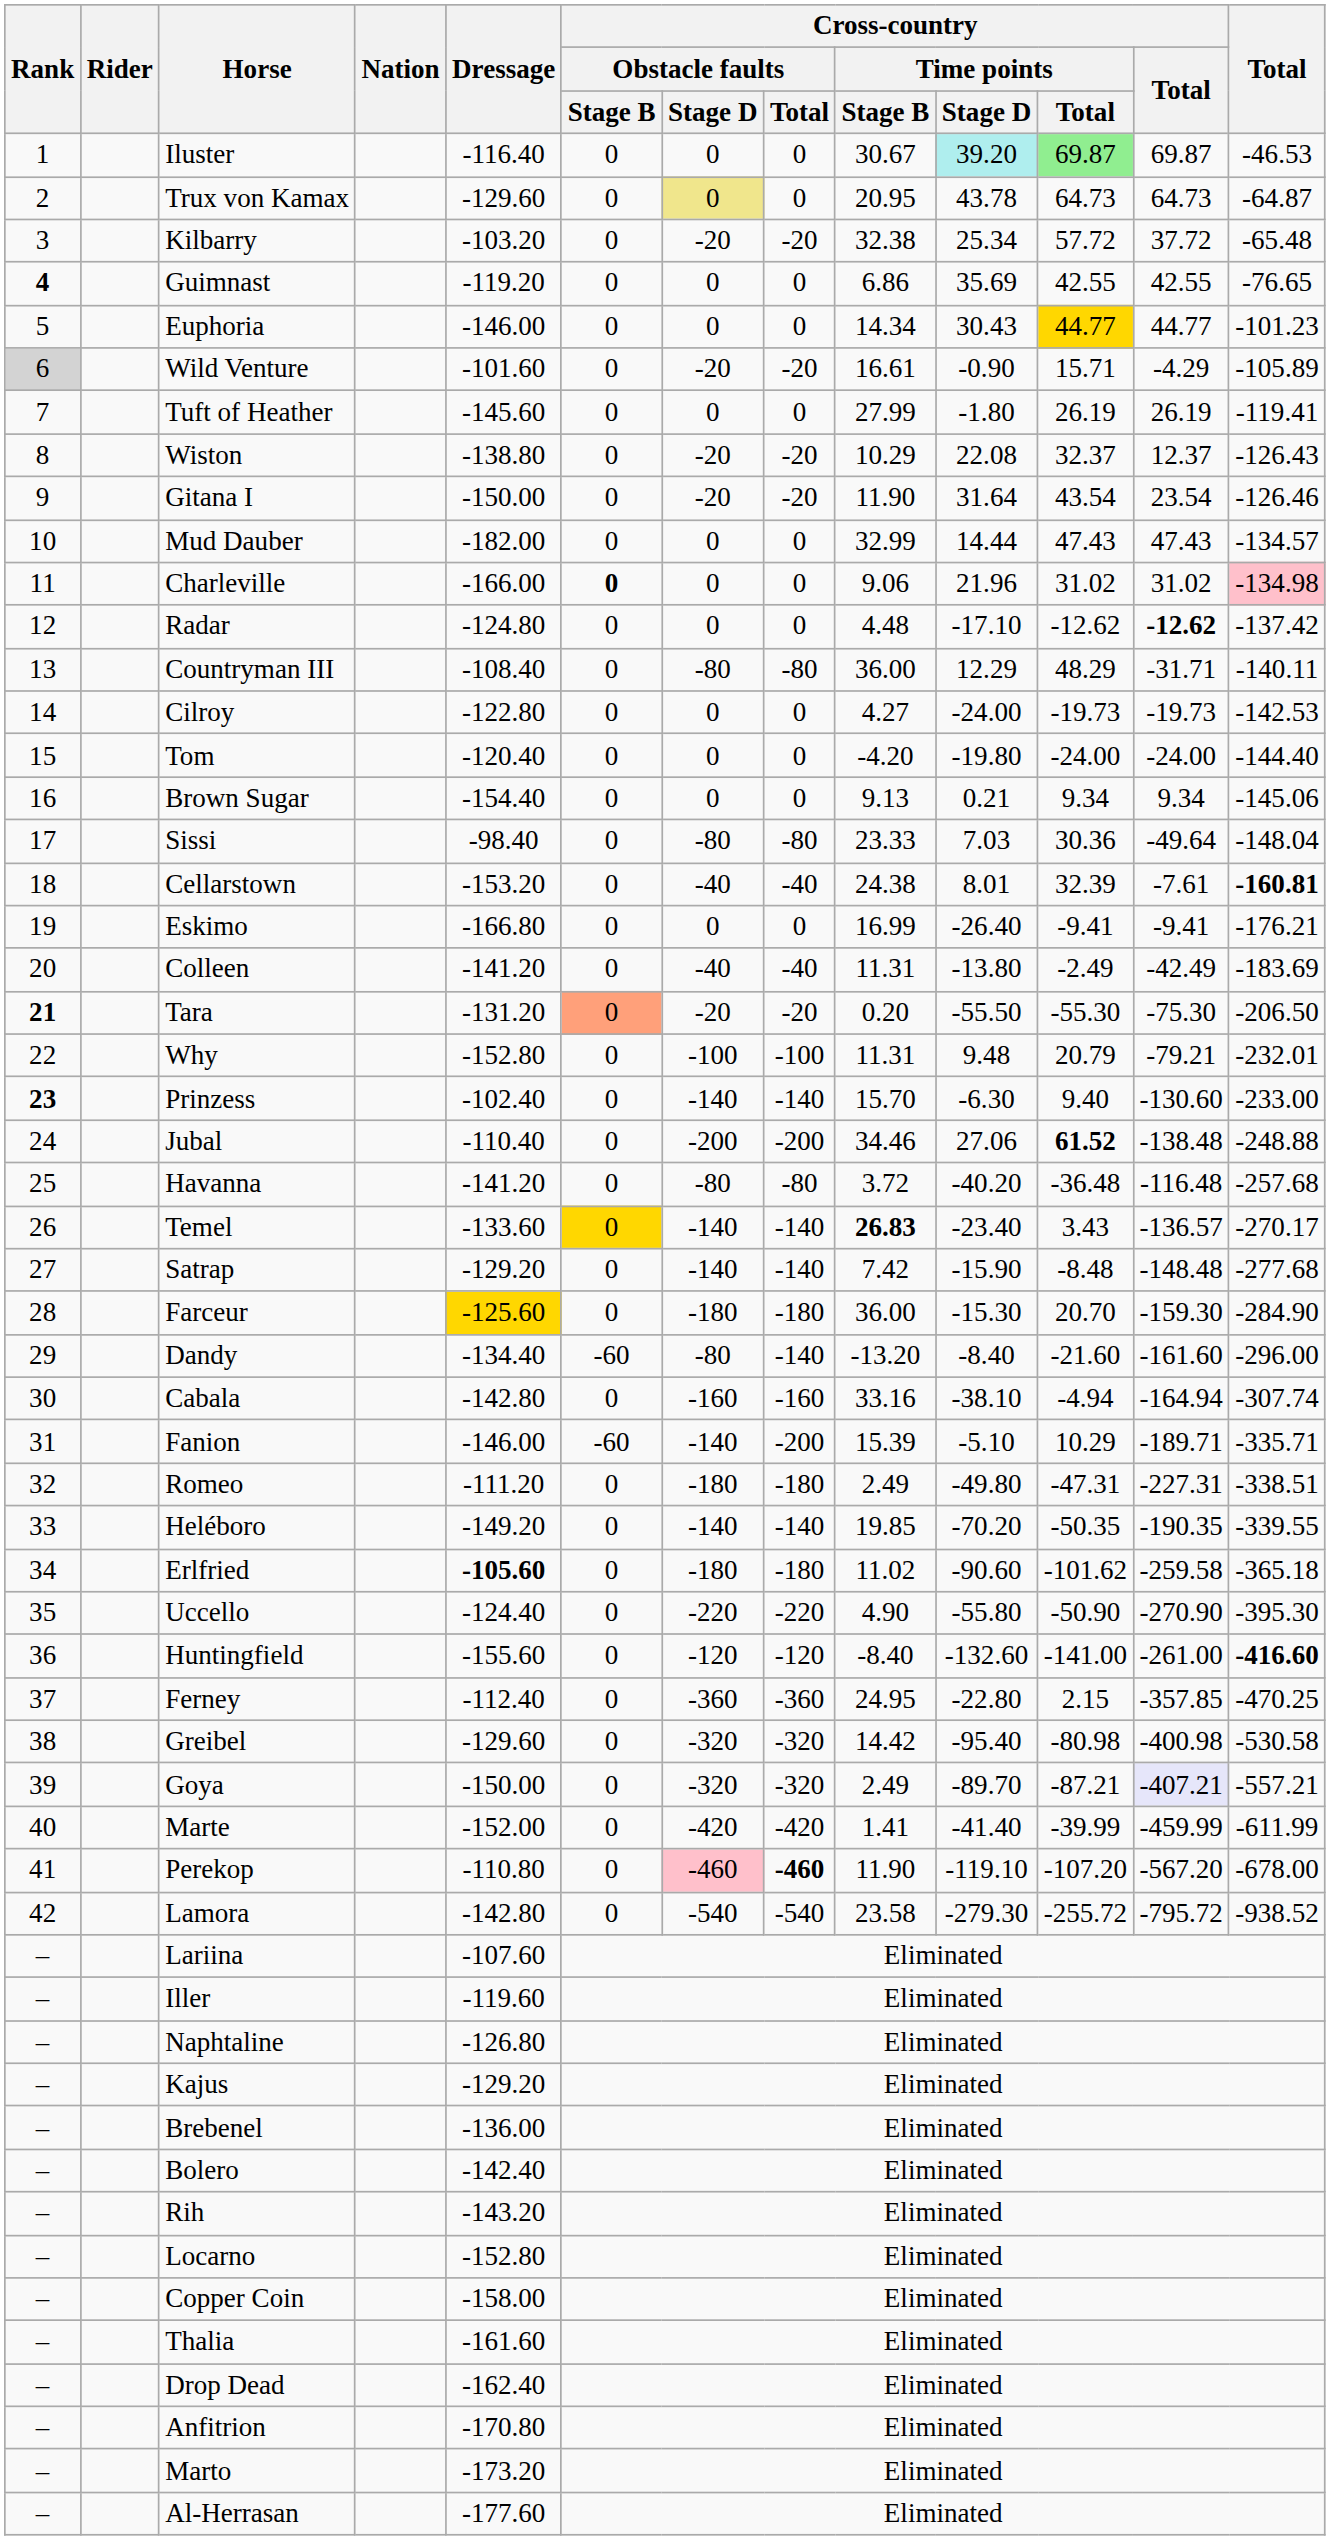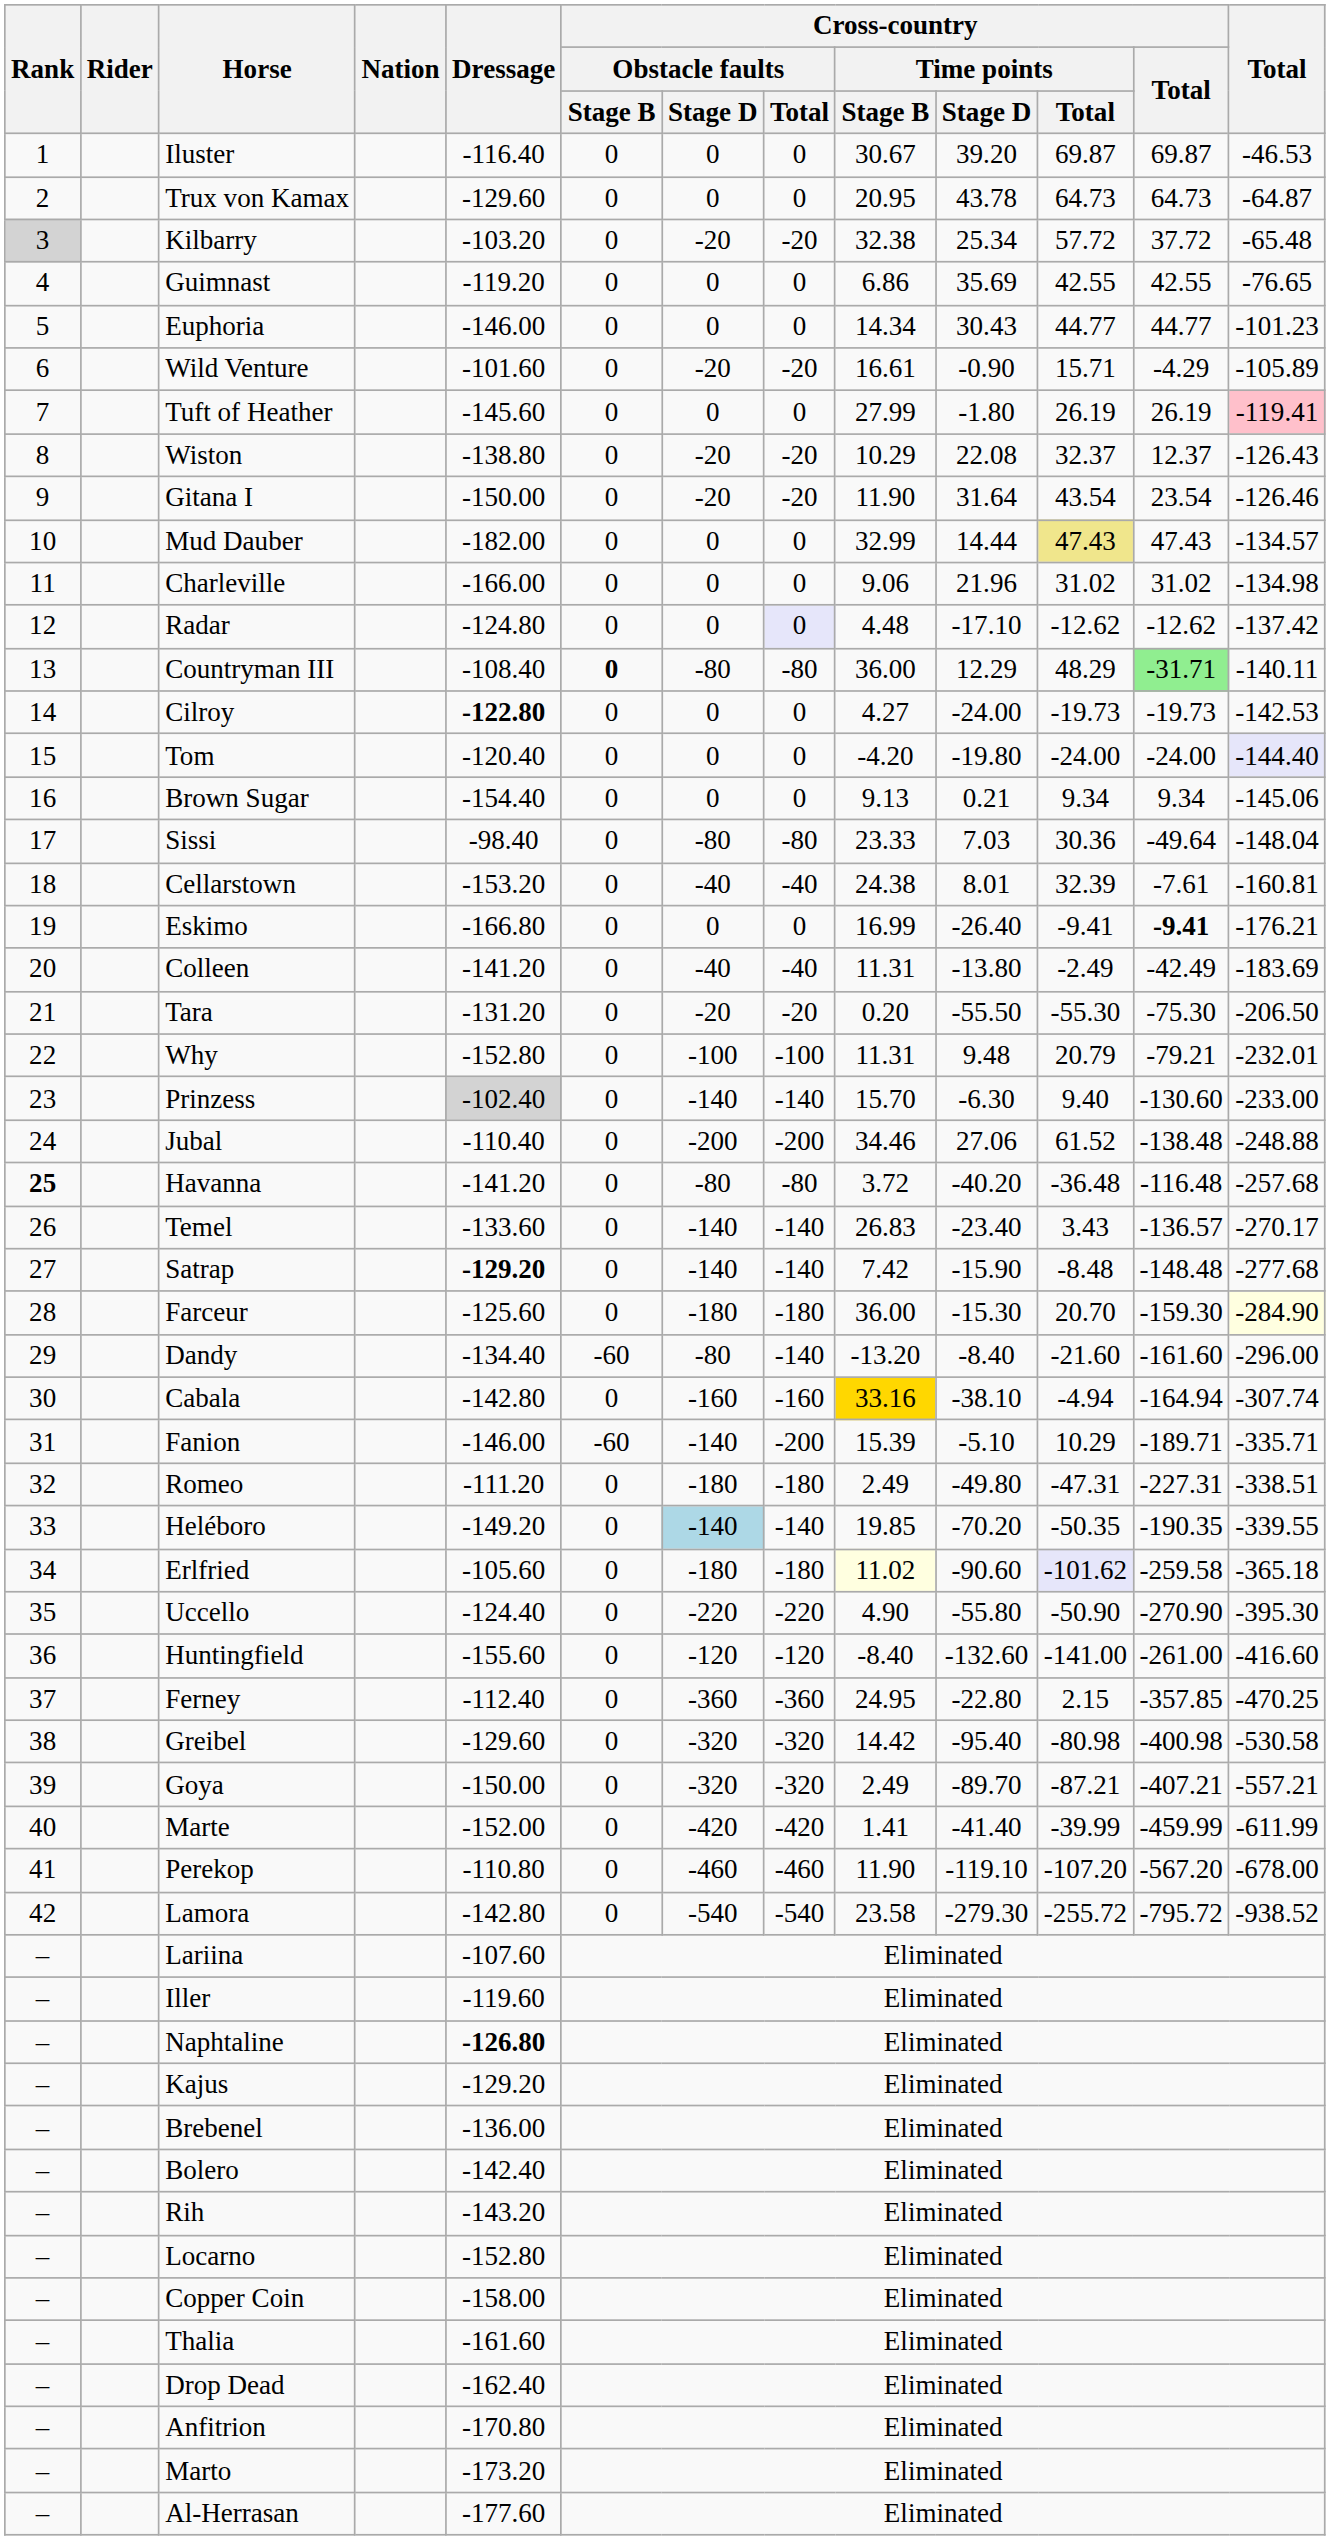(986, 154) paleturquoise background -> (986, 154) no background
(1085, 154) lightgreen background -> (1085, 154) no background
(713, 197) khaki background -> (713, 197) no background
(43, 240) no background -> (43, 240) lightgrey background
(43, 283) bold -> (43, 283) normal
(1085, 326) gold background -> (1085, 326) no background
(43, 369) lightgrey background -> (43, 369) no background
(1277, 411) no background -> (1277, 411) pink background
(1085, 540) no background -> (1085, 540) khaki background
(612, 583) bold -> (612, 583) normal
(1277, 583) pink background -> (1277, 583) no background
(799, 626) no background -> (799, 626) lavender background
(1181, 626) bold -> (1181, 626) normal
(612, 669) normal -> (612, 669) bold
(1181, 669) no background -> (1181, 669) lightgreen background
(504, 712) normal -> (504, 712) bold
(1277, 754) no background -> (1277, 754) lavender background
(1277, 883) bold -> (1277, 883) normal
(1181, 926) normal -> (1181, 926) bold
(43, 1012) bold -> (43, 1012) normal
(612, 1012) lightsalmon background -> (612, 1012) no background
(43, 1098) bold -> (43, 1098) normal
(504, 1098) no background -> (504, 1098) lightgrey background
(1085, 1140) bold -> (1085, 1140) normal
(43, 1183) normal -> (43, 1183) bold
(612, 1226) gold background -> (612, 1226) no background
(885, 1226) bold -> (885, 1226) normal
(504, 1269) normal -> (504, 1269) bold
(504, 1312) gold background -> (504, 1312) no background
(1277, 1312) no background -> (1277, 1312) lightyellow background
(885, 1398) no background -> (885, 1398) gold background
(713, 1526) no background -> (713, 1526) lightblue background
(504, 1569) bold -> (504, 1569) normal
(885, 1569) no background -> (885, 1569) lightyellow background
(1085, 1569) no background -> (1085, 1569) lavender background
(1277, 1655) bold -> (1277, 1655) normal
(1181, 1784) lavender background -> (1181, 1784) no background
(713, 1869) pink background -> (713, 1869) no background
(799, 1869) bold -> (799, 1869) normal
(504, 2041) normal -> (504, 2041) bold
